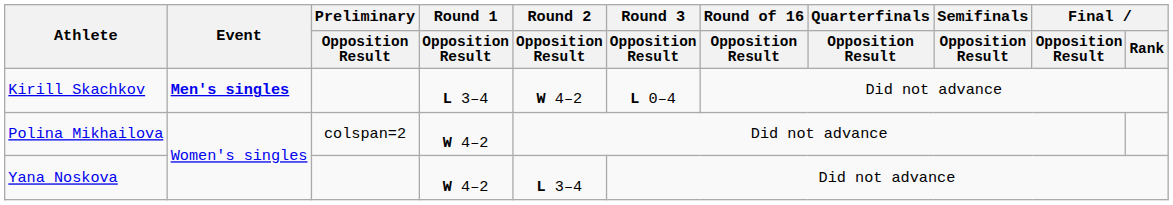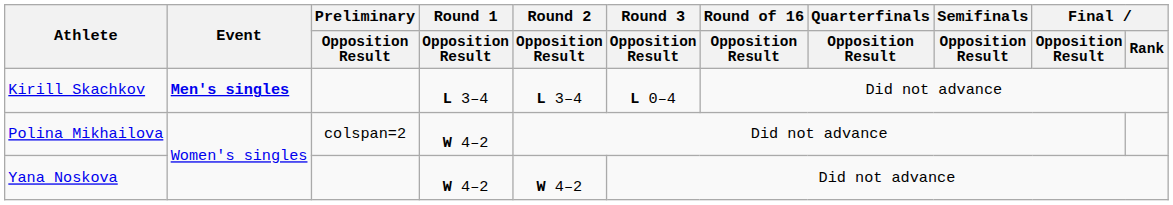(559, 99) W 4–2 -> (559, 99) L 3–4
(559, 187) L 3–4 -> (559, 187) W 4–2
